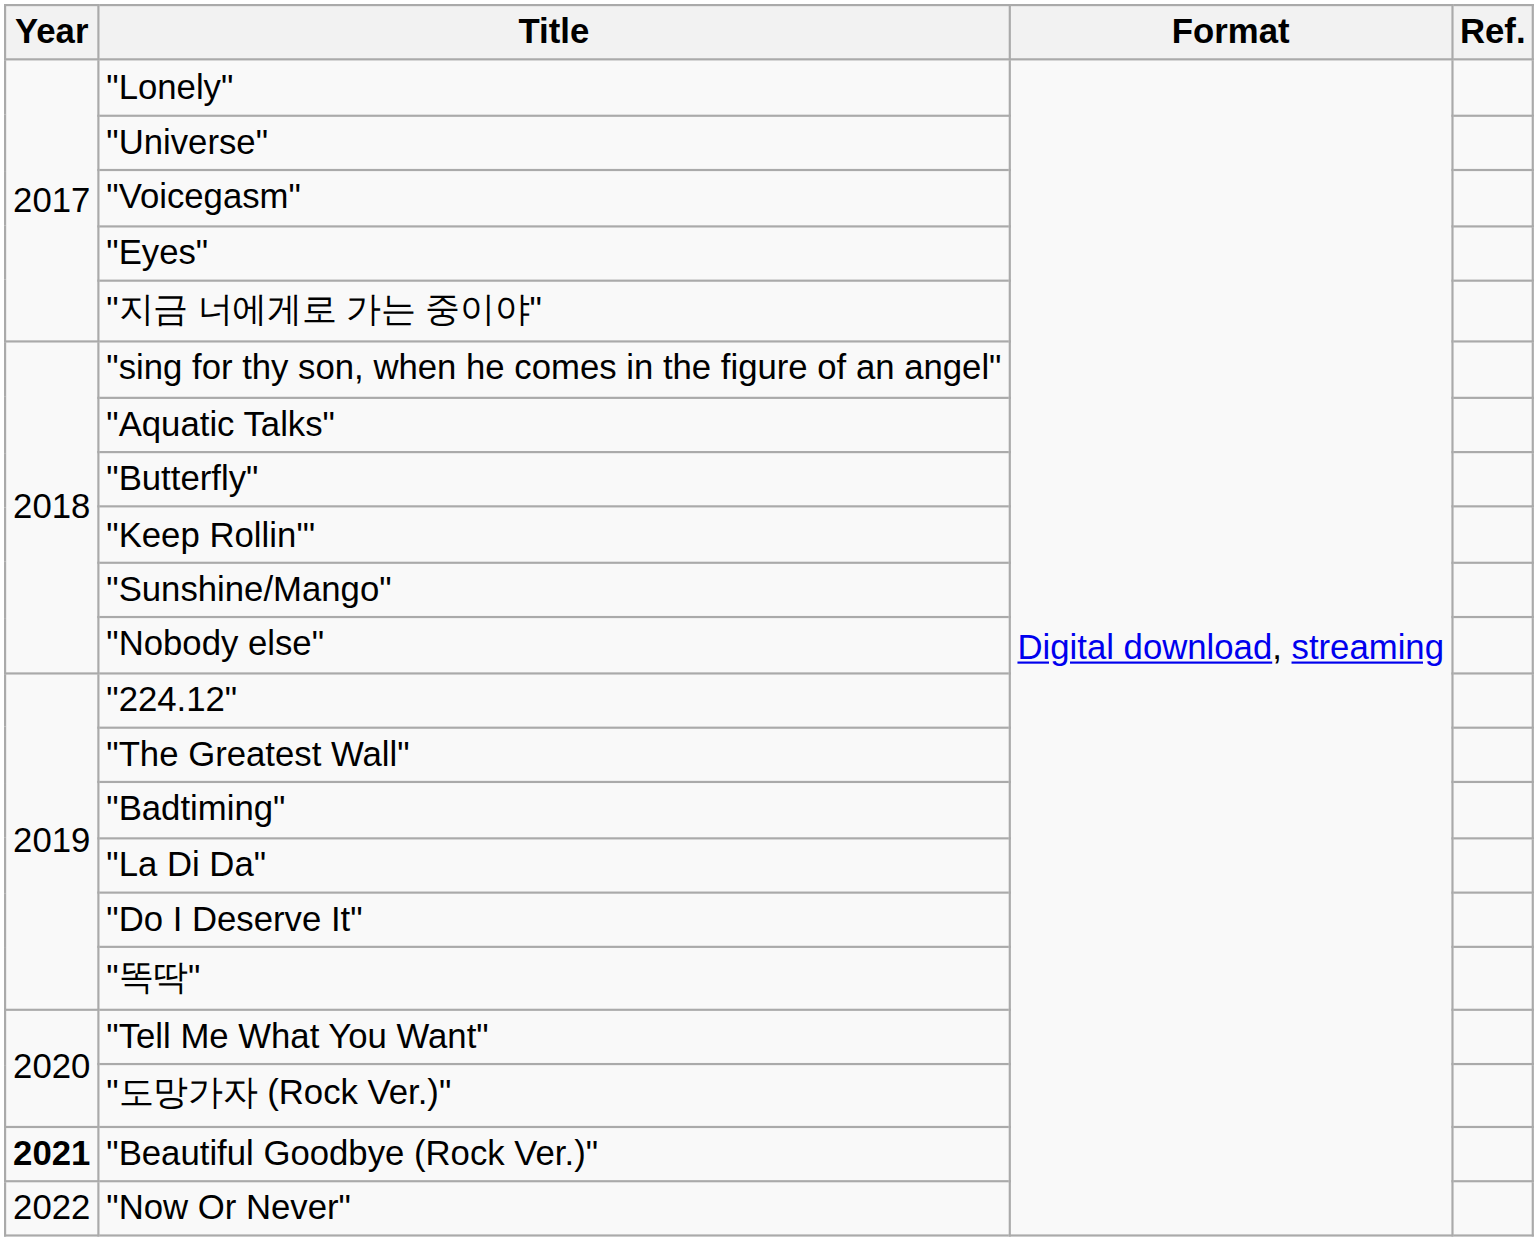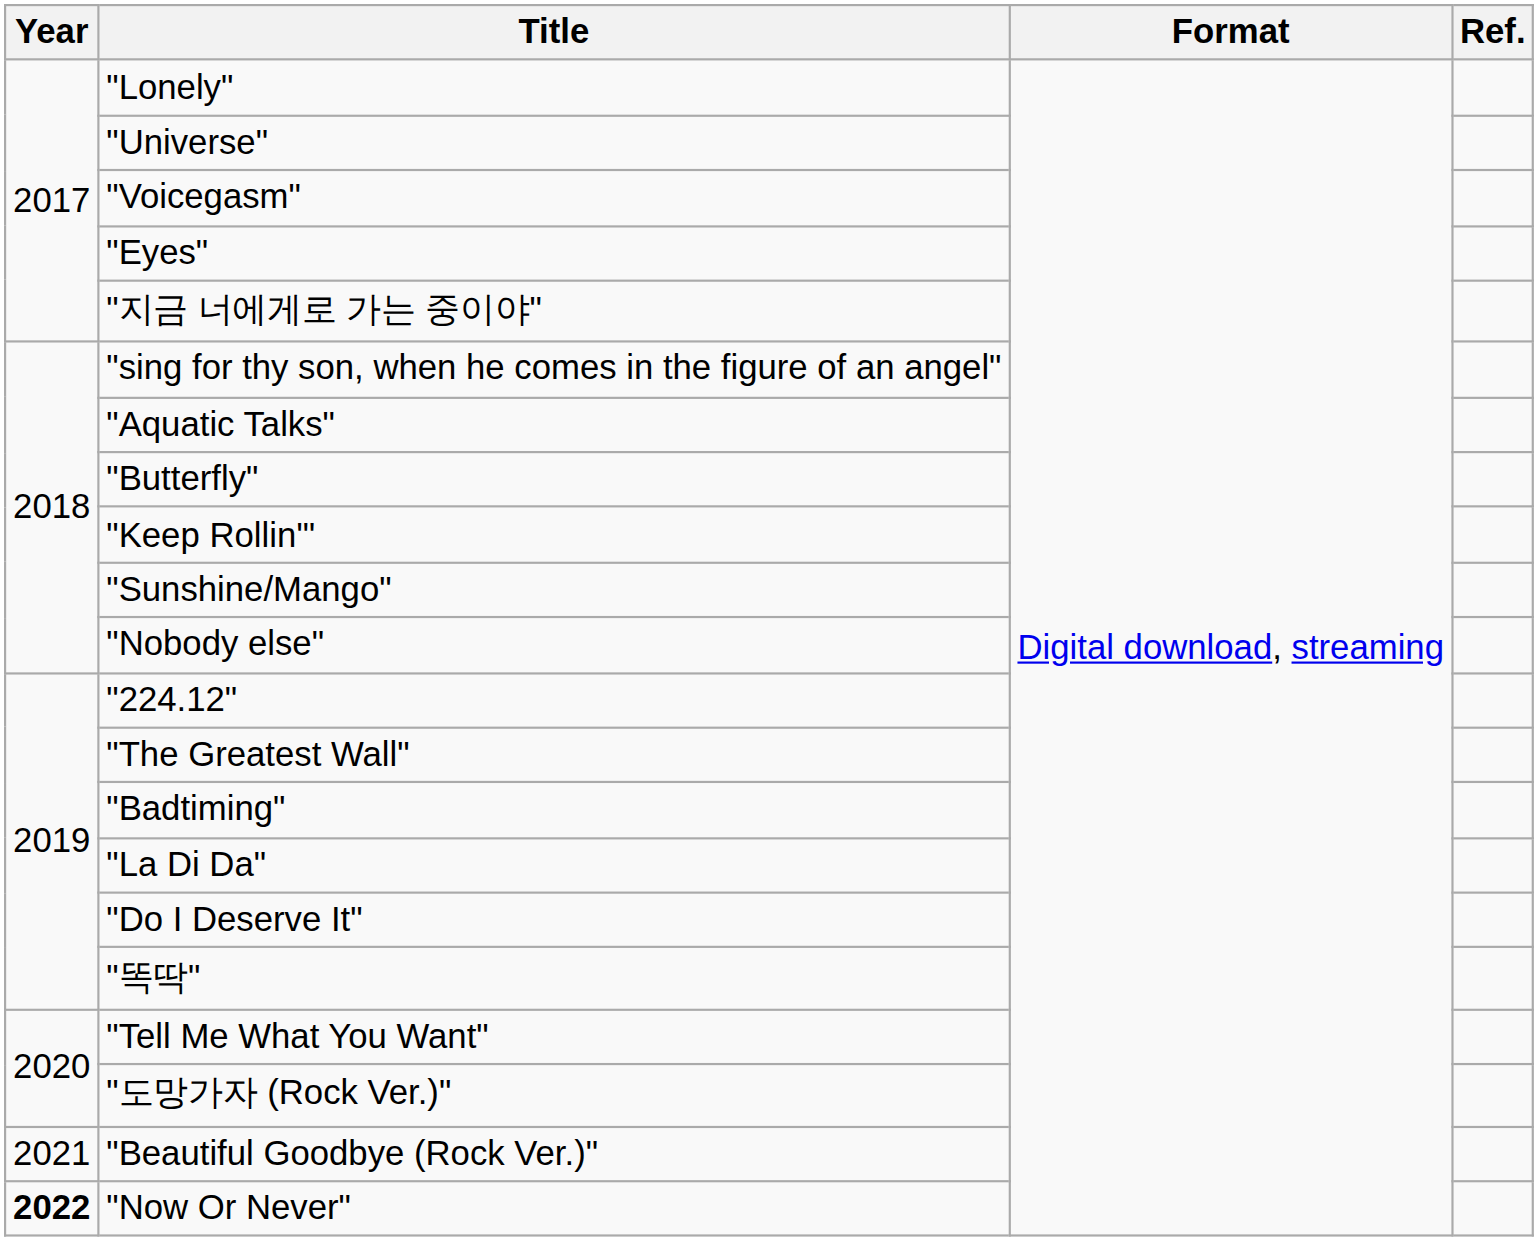(52, 1152) bold -> (52, 1152) normal
(52, 1207) normal -> (52, 1207) bold
